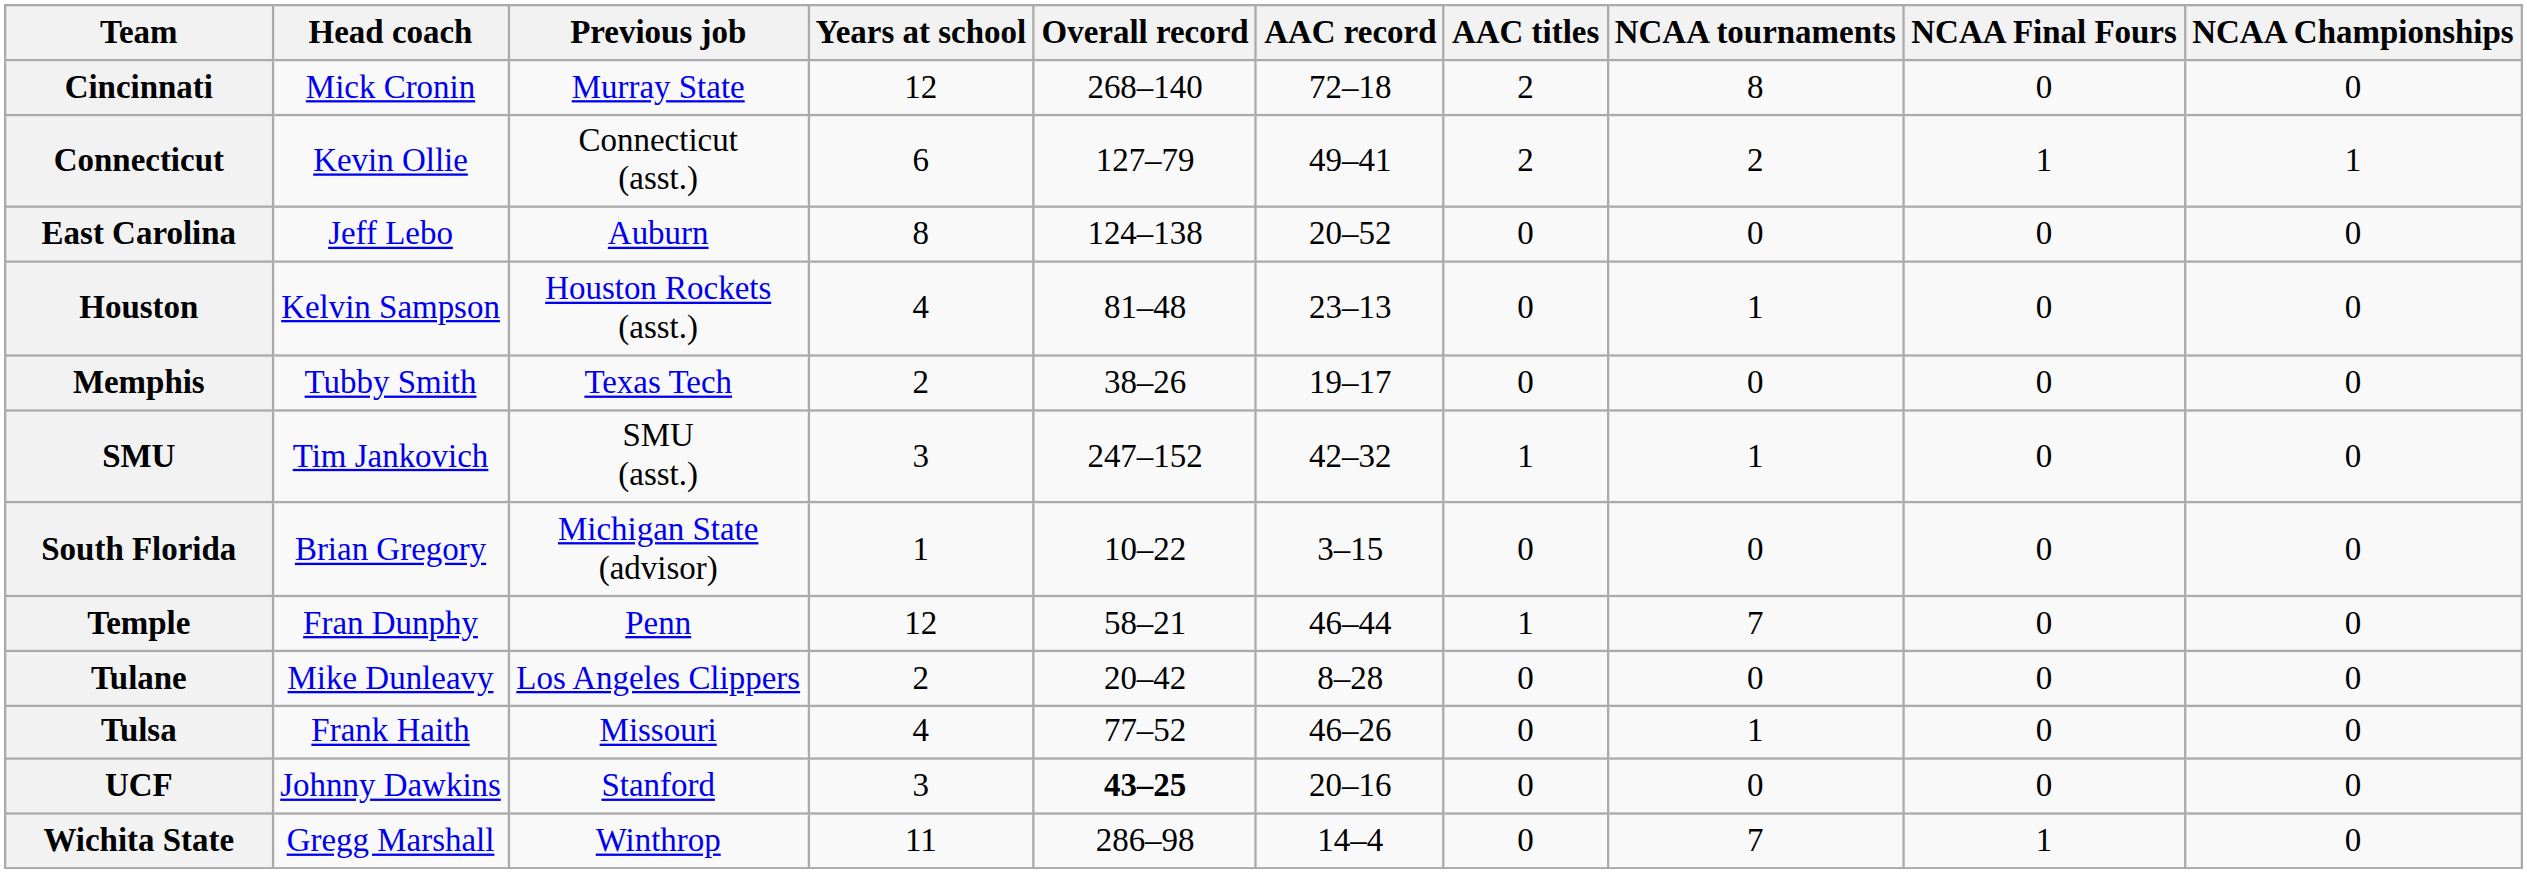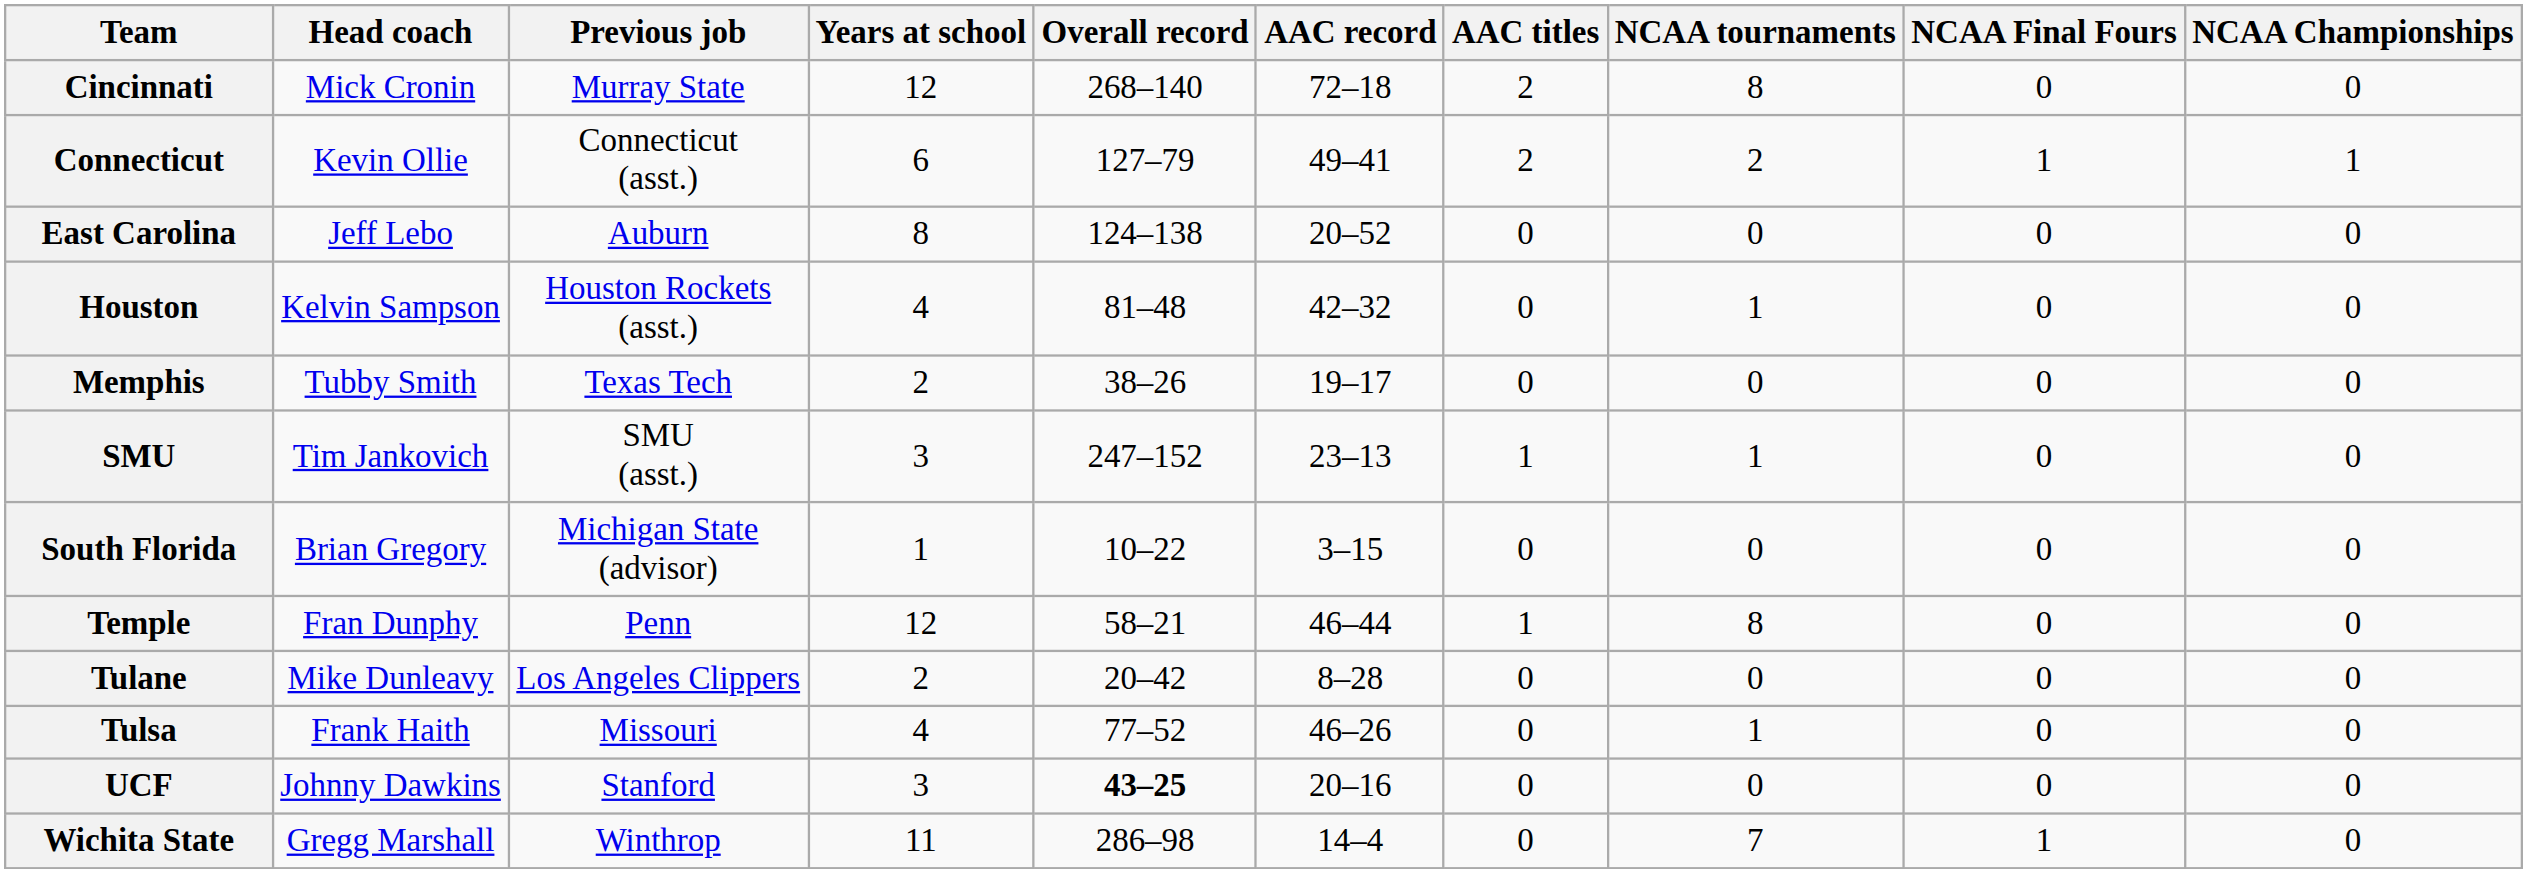(1350, 308) 23–13 -> (1350, 308) 42–32
(1350, 455) 42–32 -> (1350, 455) 23–13
(1755, 622) 7 -> (1755, 622) 8
